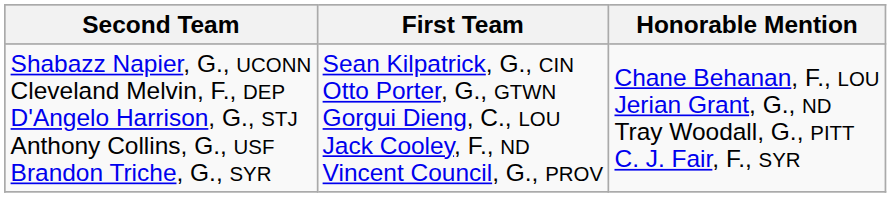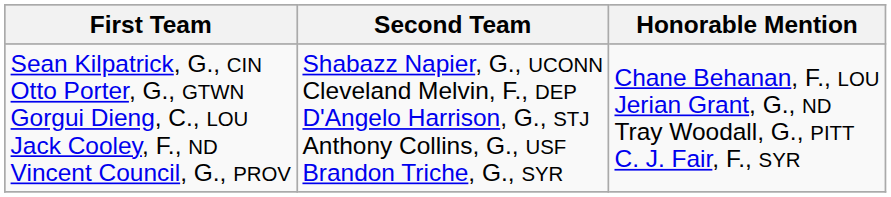columns swapped: (463, 25) <-> (161, 25)
